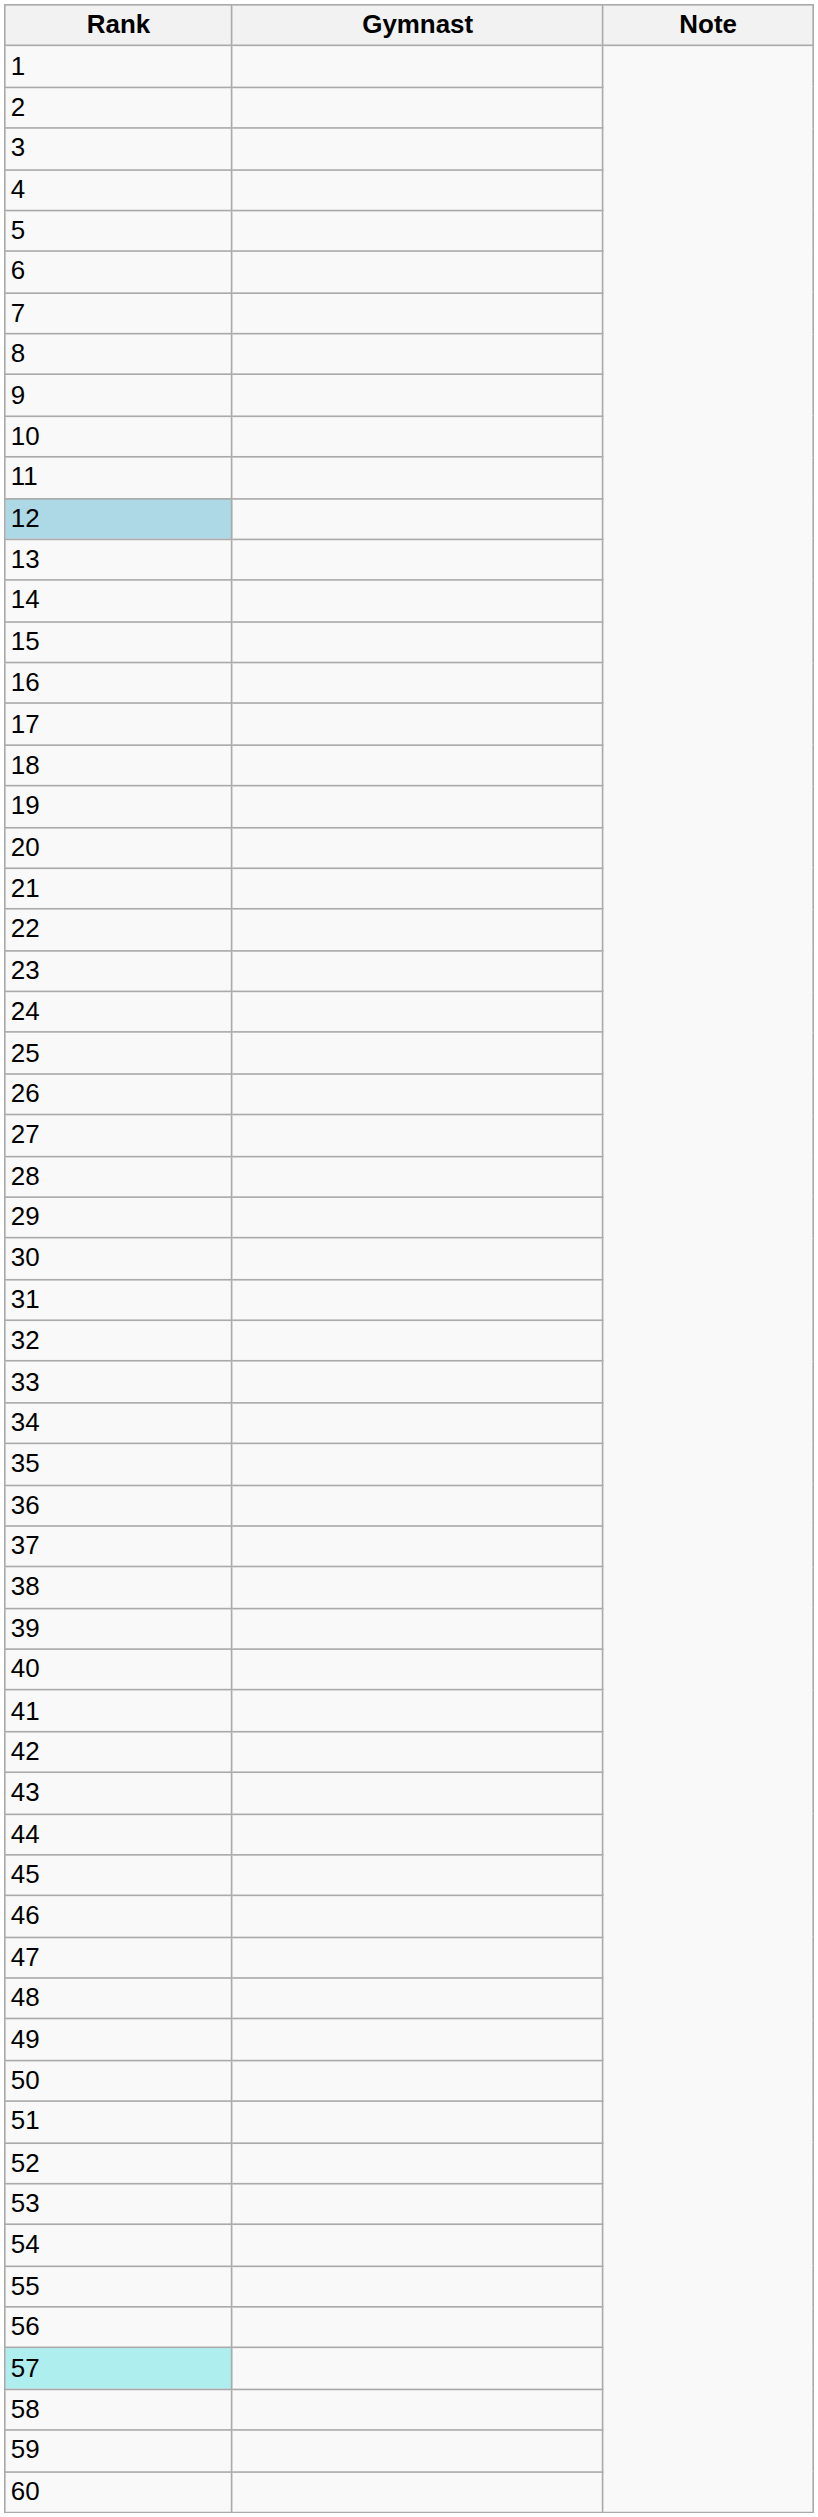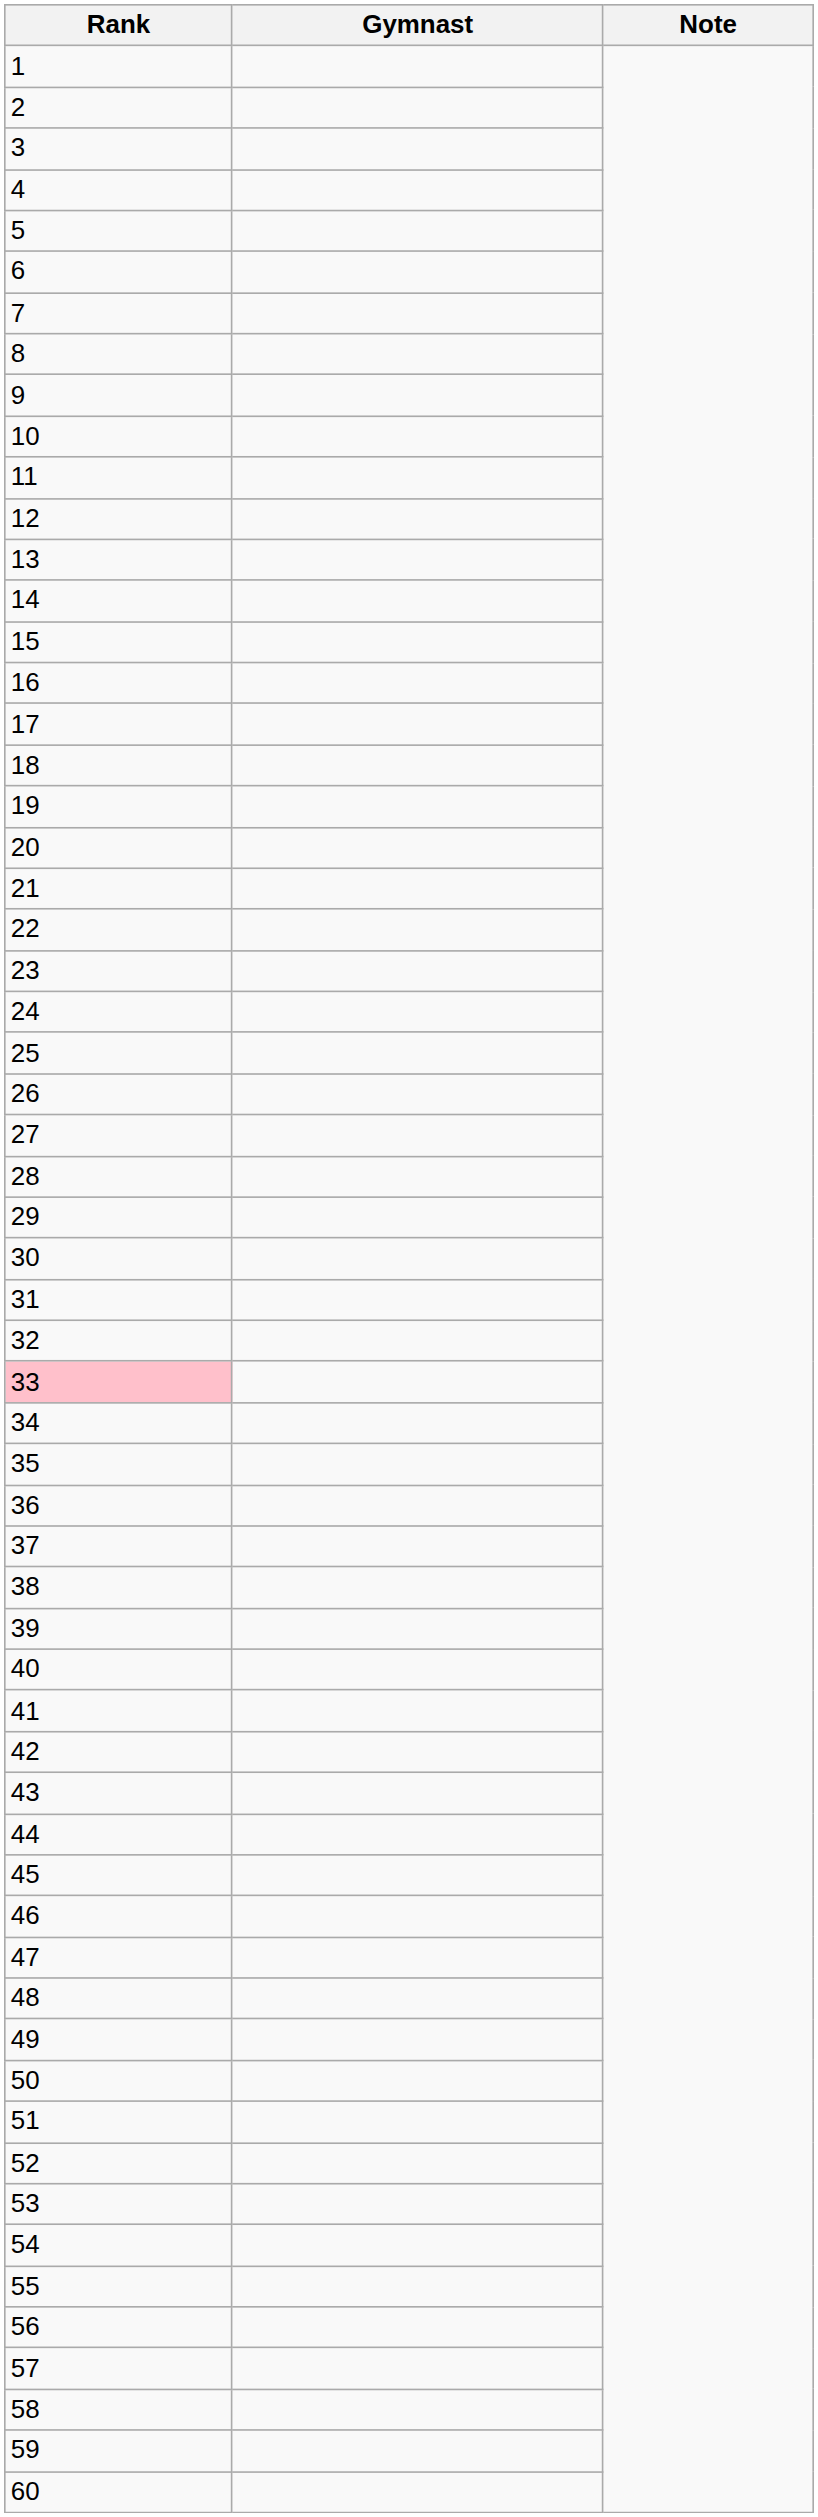(25, 518) lightblue background -> (25, 518) no background
(25, 1381) no background -> (25, 1381) pink background
(25, 2368) paleturquoise background -> (25, 2368) no background
